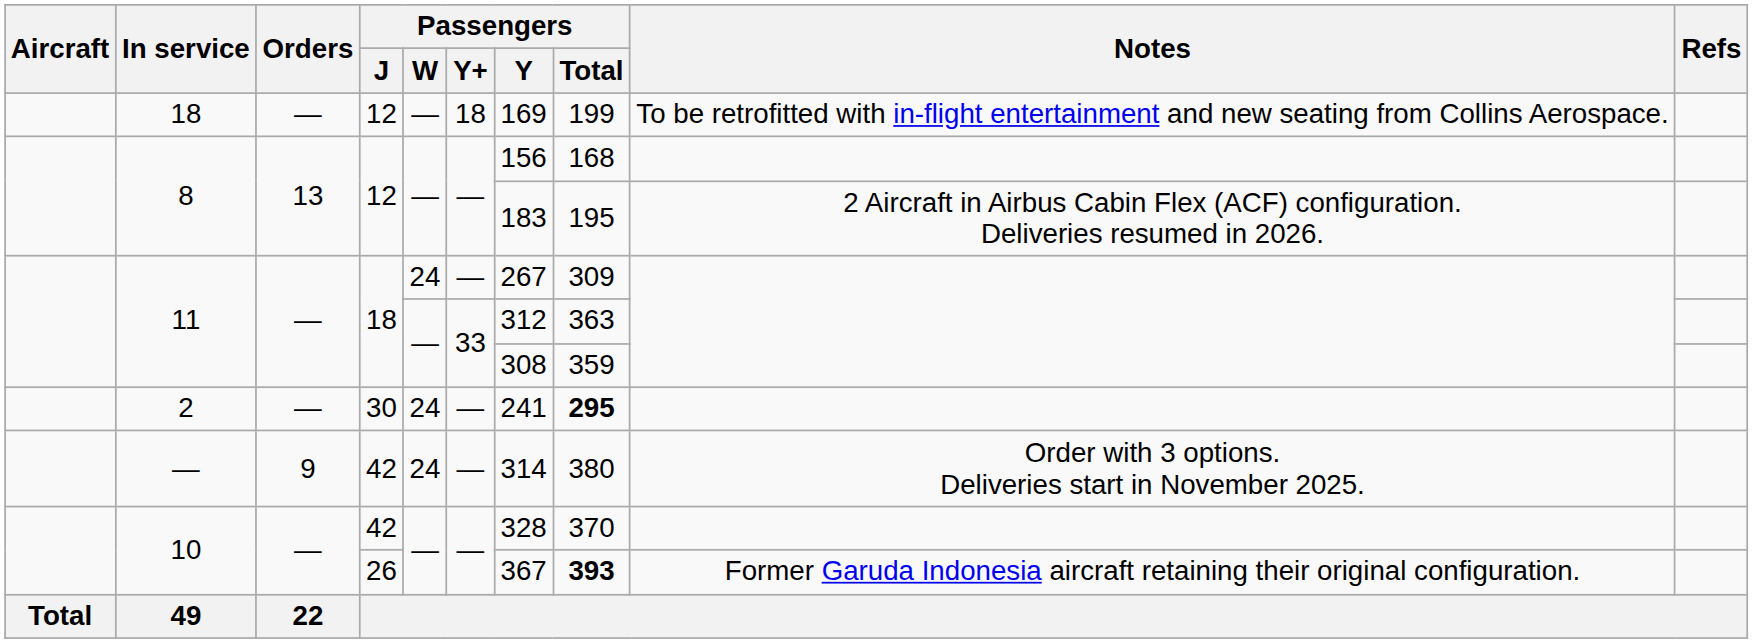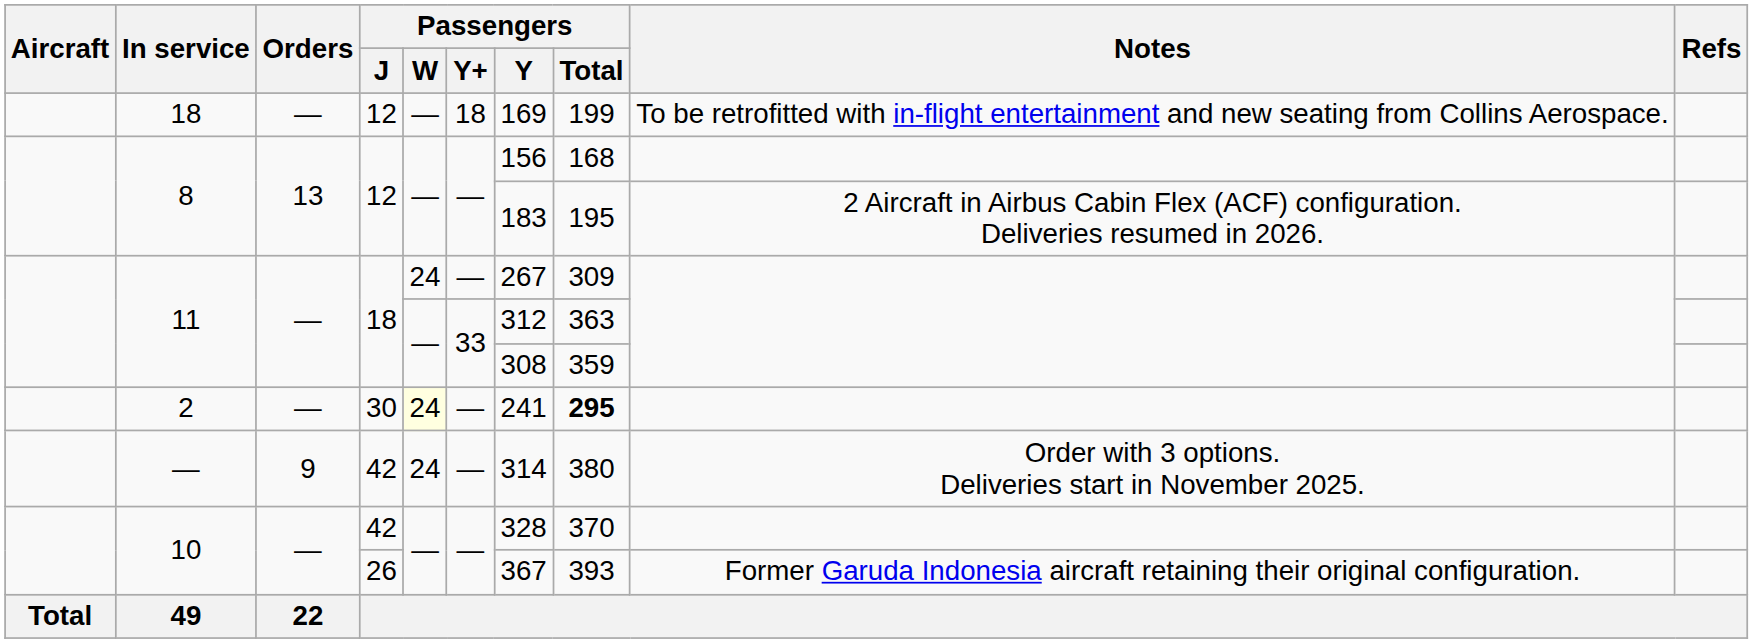(425, 408) no background -> (425, 408) lightyellow background
(592, 571) bold -> (592, 571) normal
